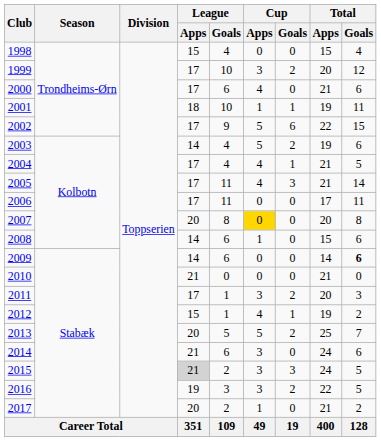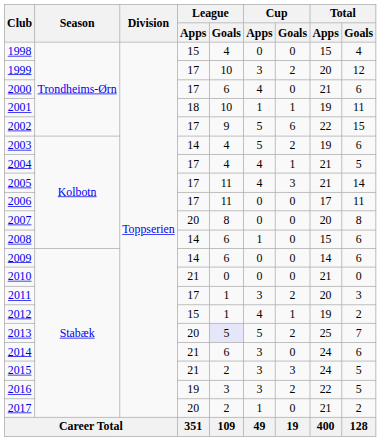(259, 220) gold background -> (259, 220) no background
(359, 257) bold -> (359, 257) normal
(226, 333) no background -> (226, 333) lavender background
(193, 370) lightgrey background -> (193, 370) no background
